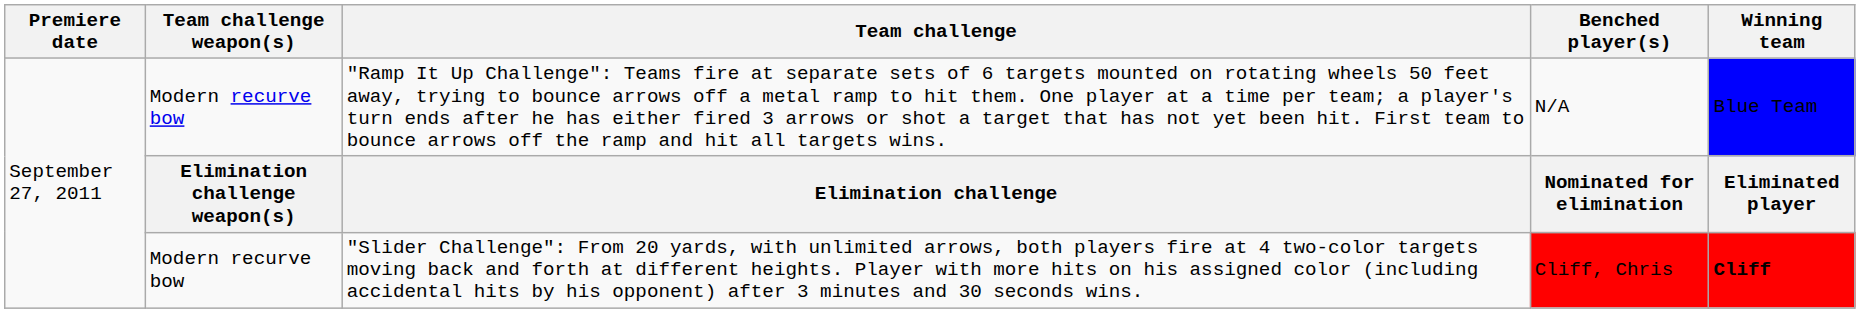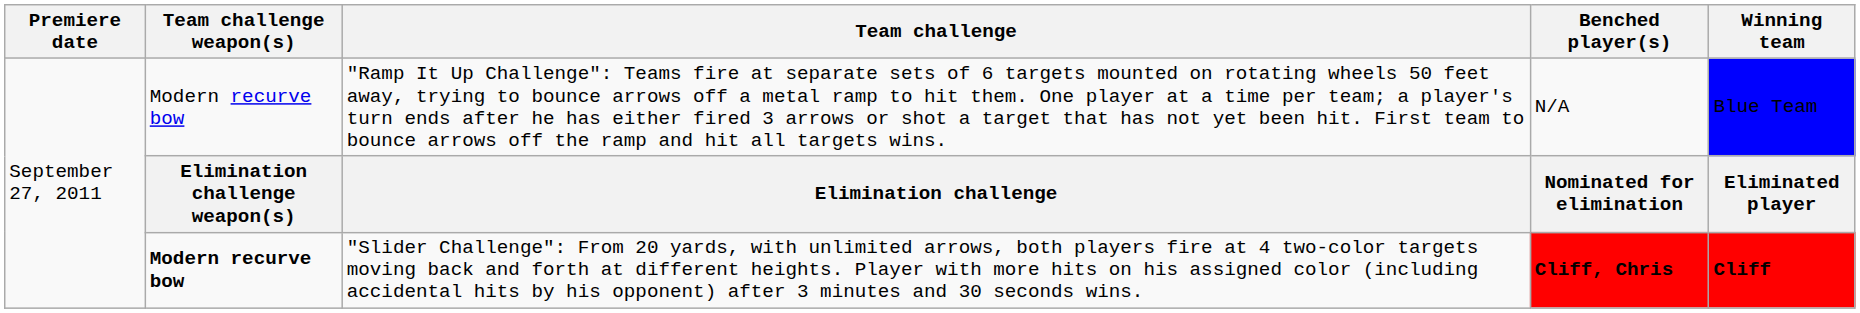(231, 270) normal -> (231, 270) bold
(1604, 270) normal -> (1604, 270) bold
